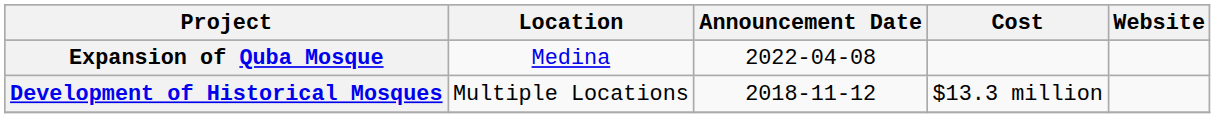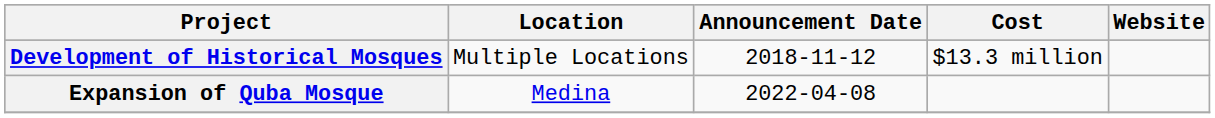rows swapped: (226, 94) <-> (226, 58)
